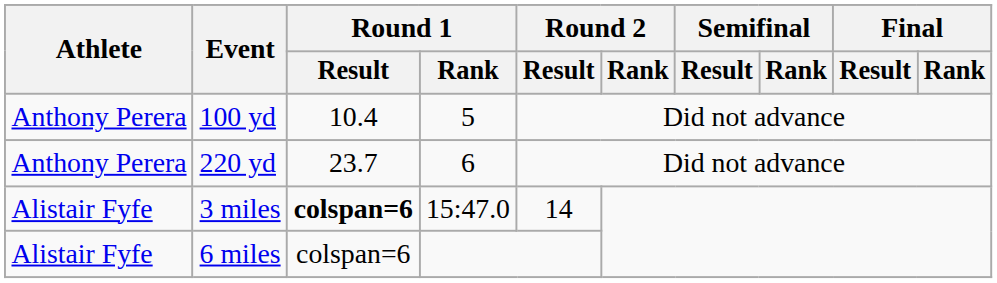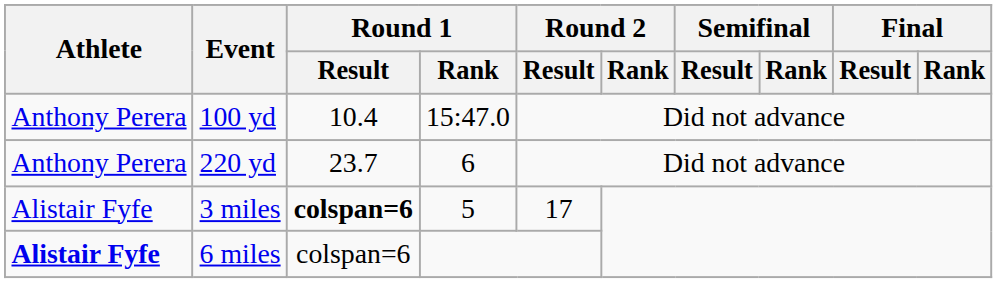(468, 117) 5 -> (468, 117) 15:47.0
(468, 208) 15:47.0 -> (468, 208) 5
(559, 208) 14 -> (559, 208) 17
(82, 254) normal -> (86, 254) bold
